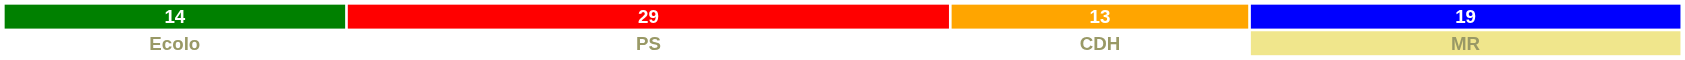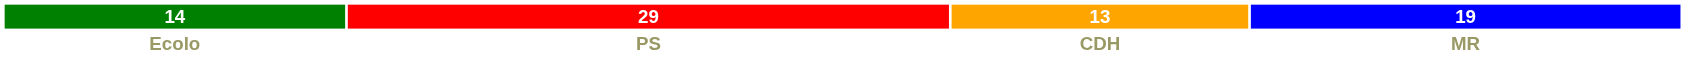(1466, 43) khaki background -> (1466, 43) no background
